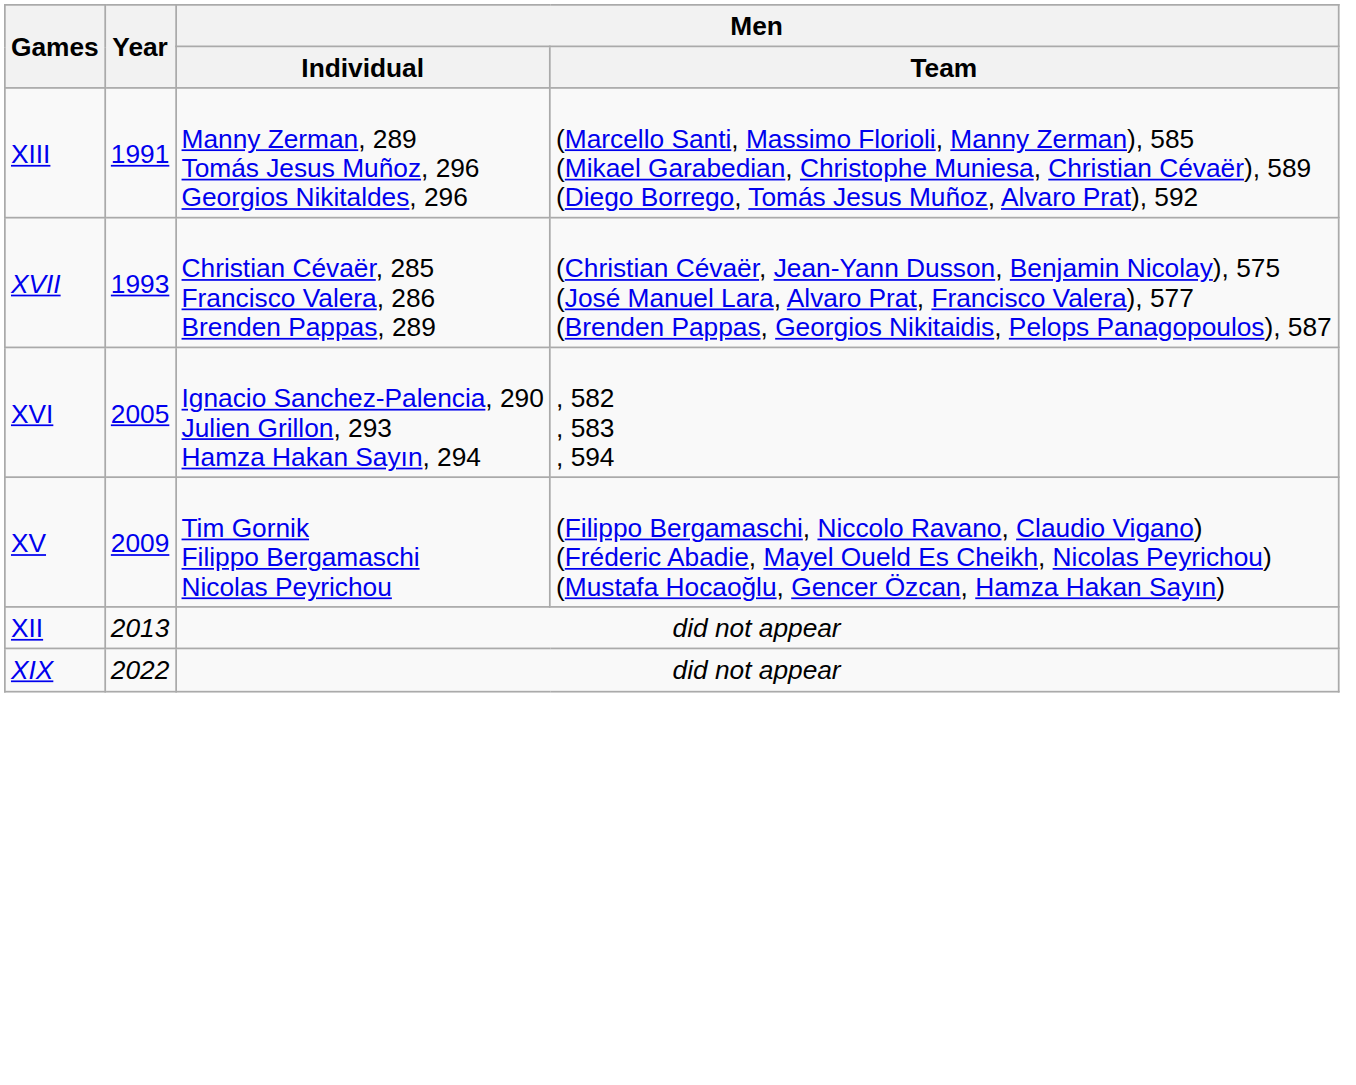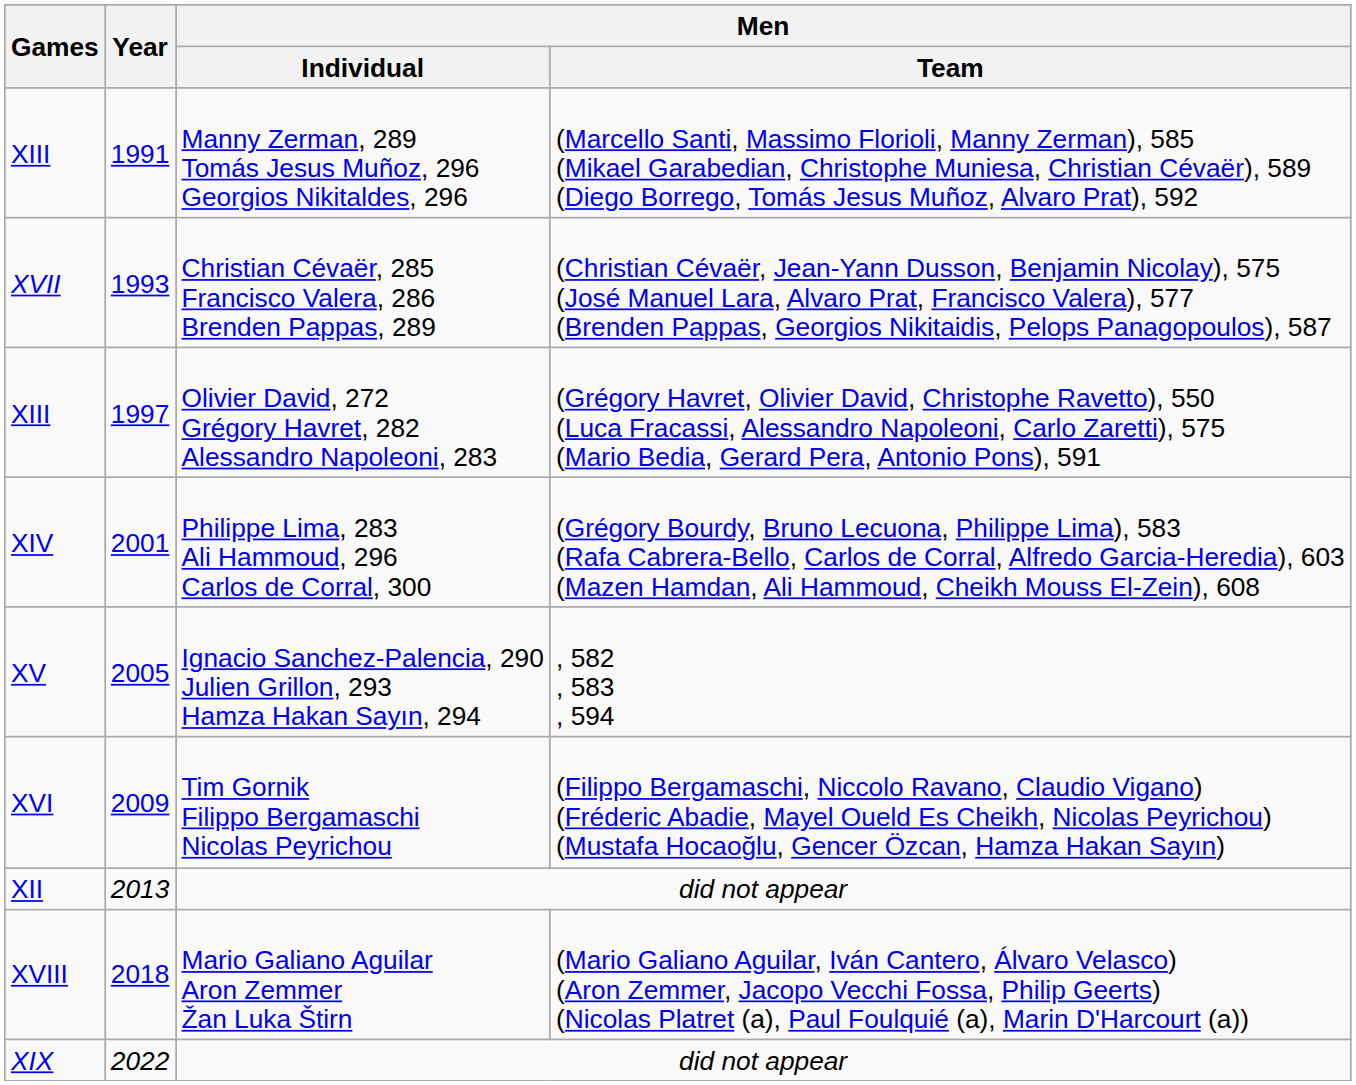+ row: (140, 413)
+ row: (140, 543)
(32, 413) XVI -> (29, 673) XV
(29, 543) XV -> (32, 803) XVI
+ row: (140, 974)
